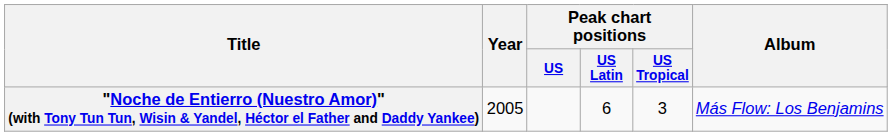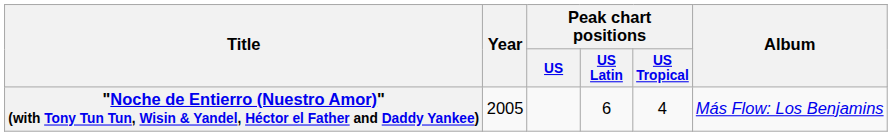(662, 108) 3 -> (662, 108) 4
